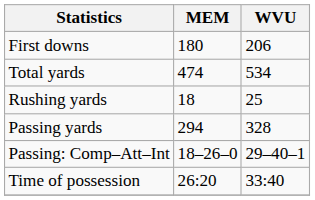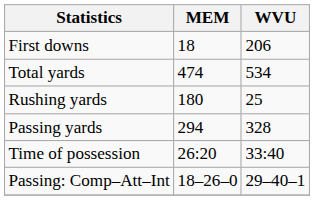(190, 45) 180 -> (186, 45) 18
(186, 99) 18 -> (190, 99) 180
rows swapped: (89, 153) <-> (74, 181)
